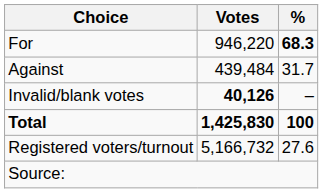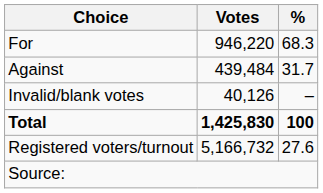(298, 43) bold -> (298, 43) normal
(249, 95) bold -> (249, 95) normal
